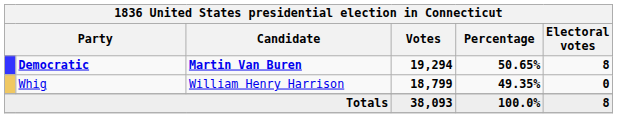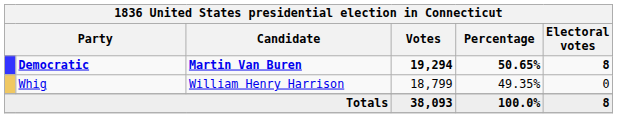(431, 84) bold -> (431, 84) normal
(519, 84) bold -> (519, 84) normal
(606, 84) bold -> (606, 84) normal
